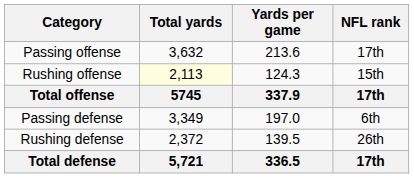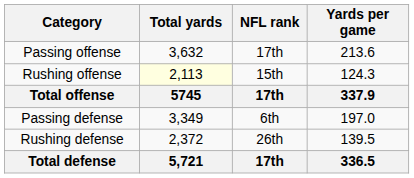columns swapped: (283, 23) <-> (371, 23)
